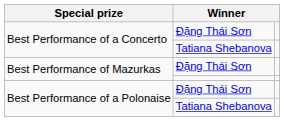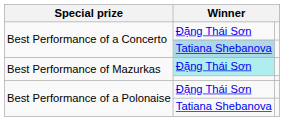(224, 48) no background -> (224, 48) lightblue background
(214, 66) no background -> (214, 66) paleturquoise background
